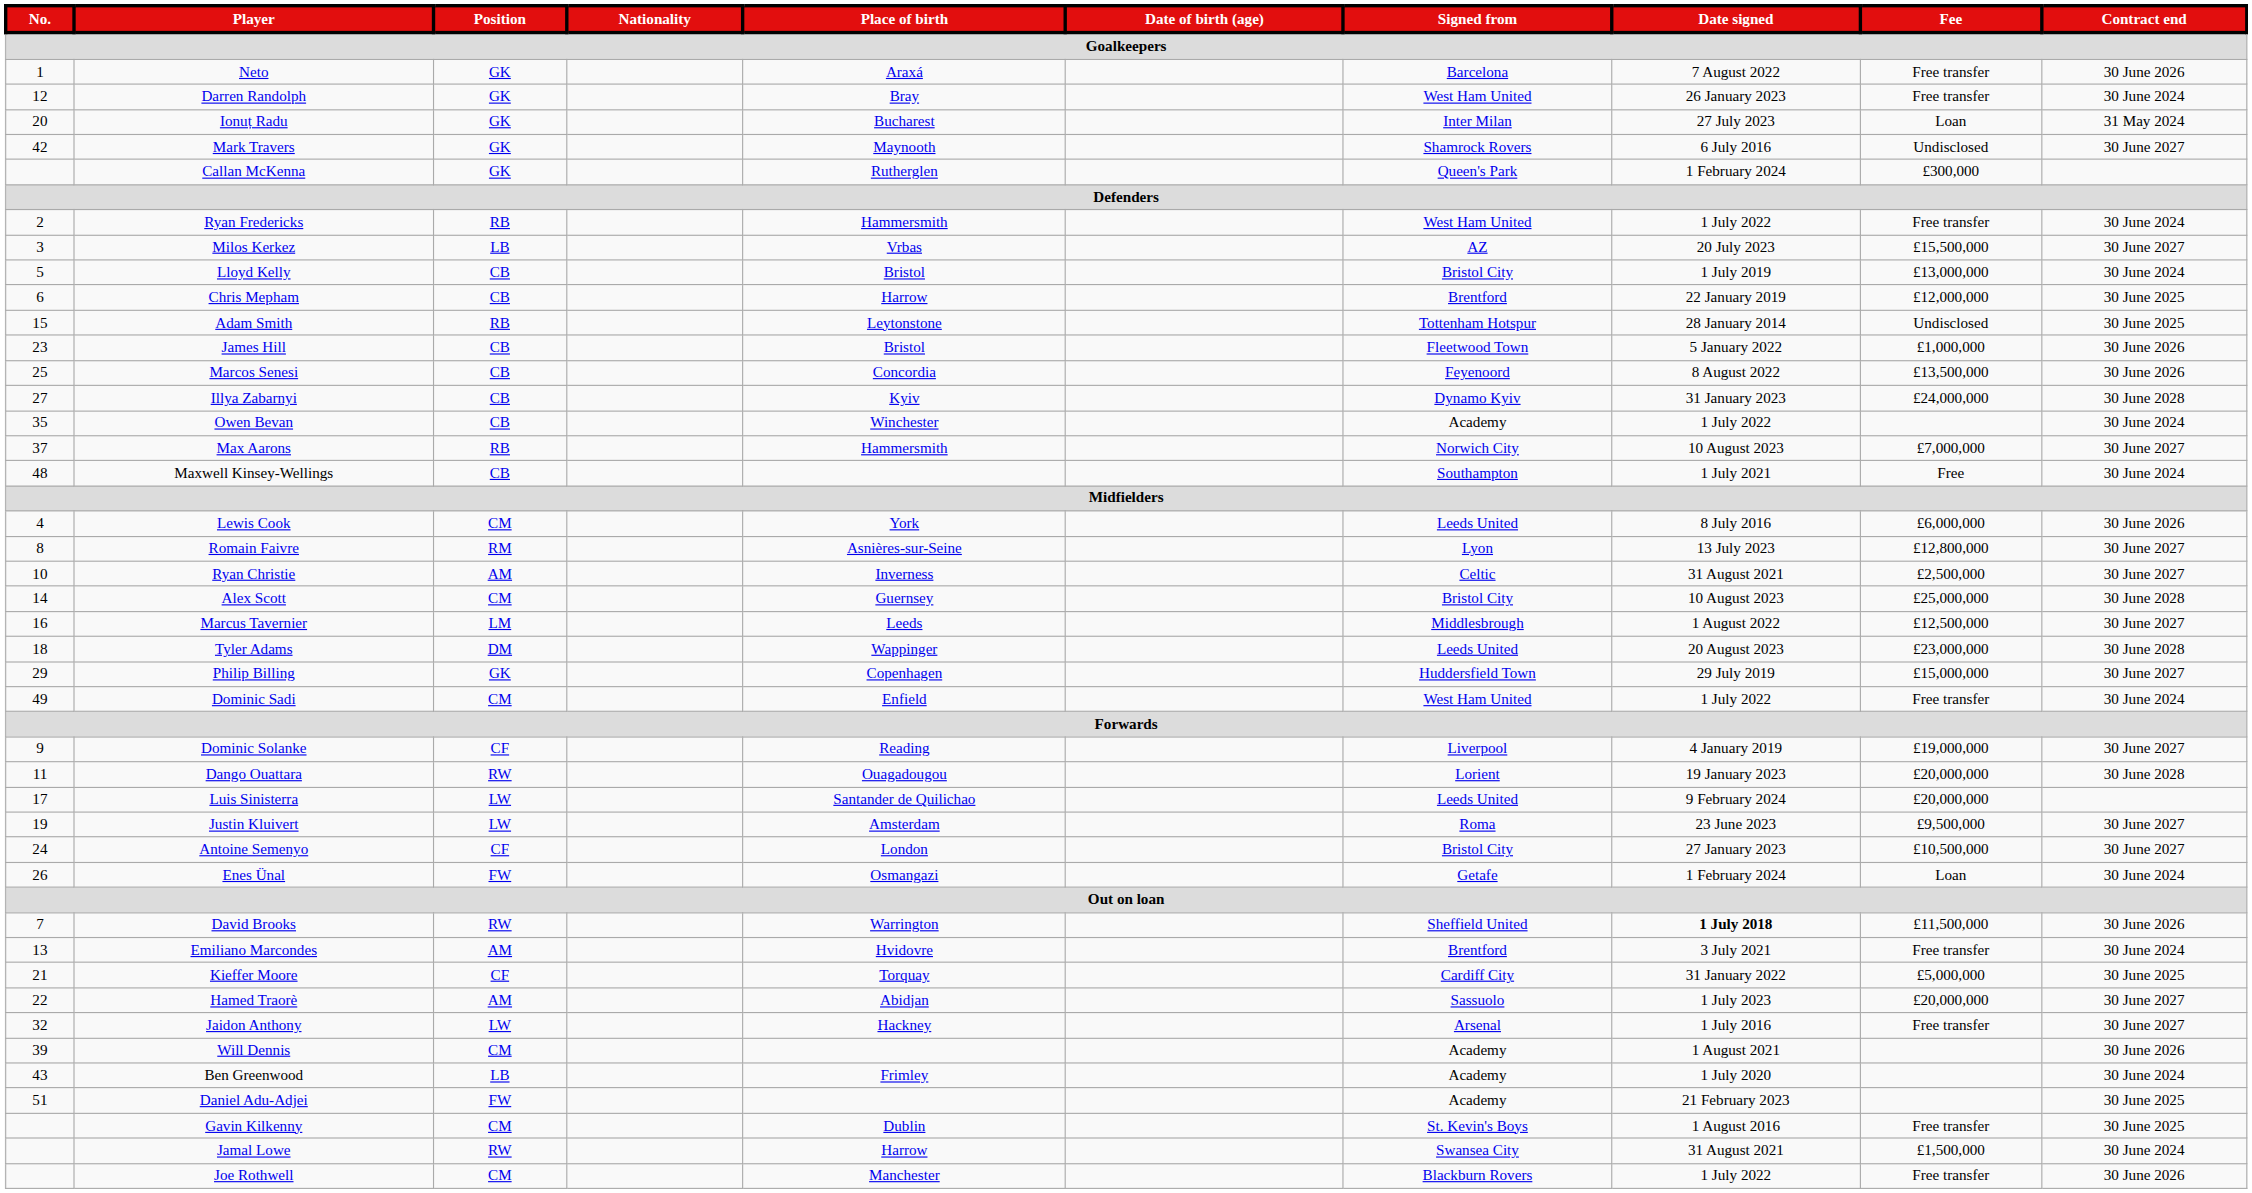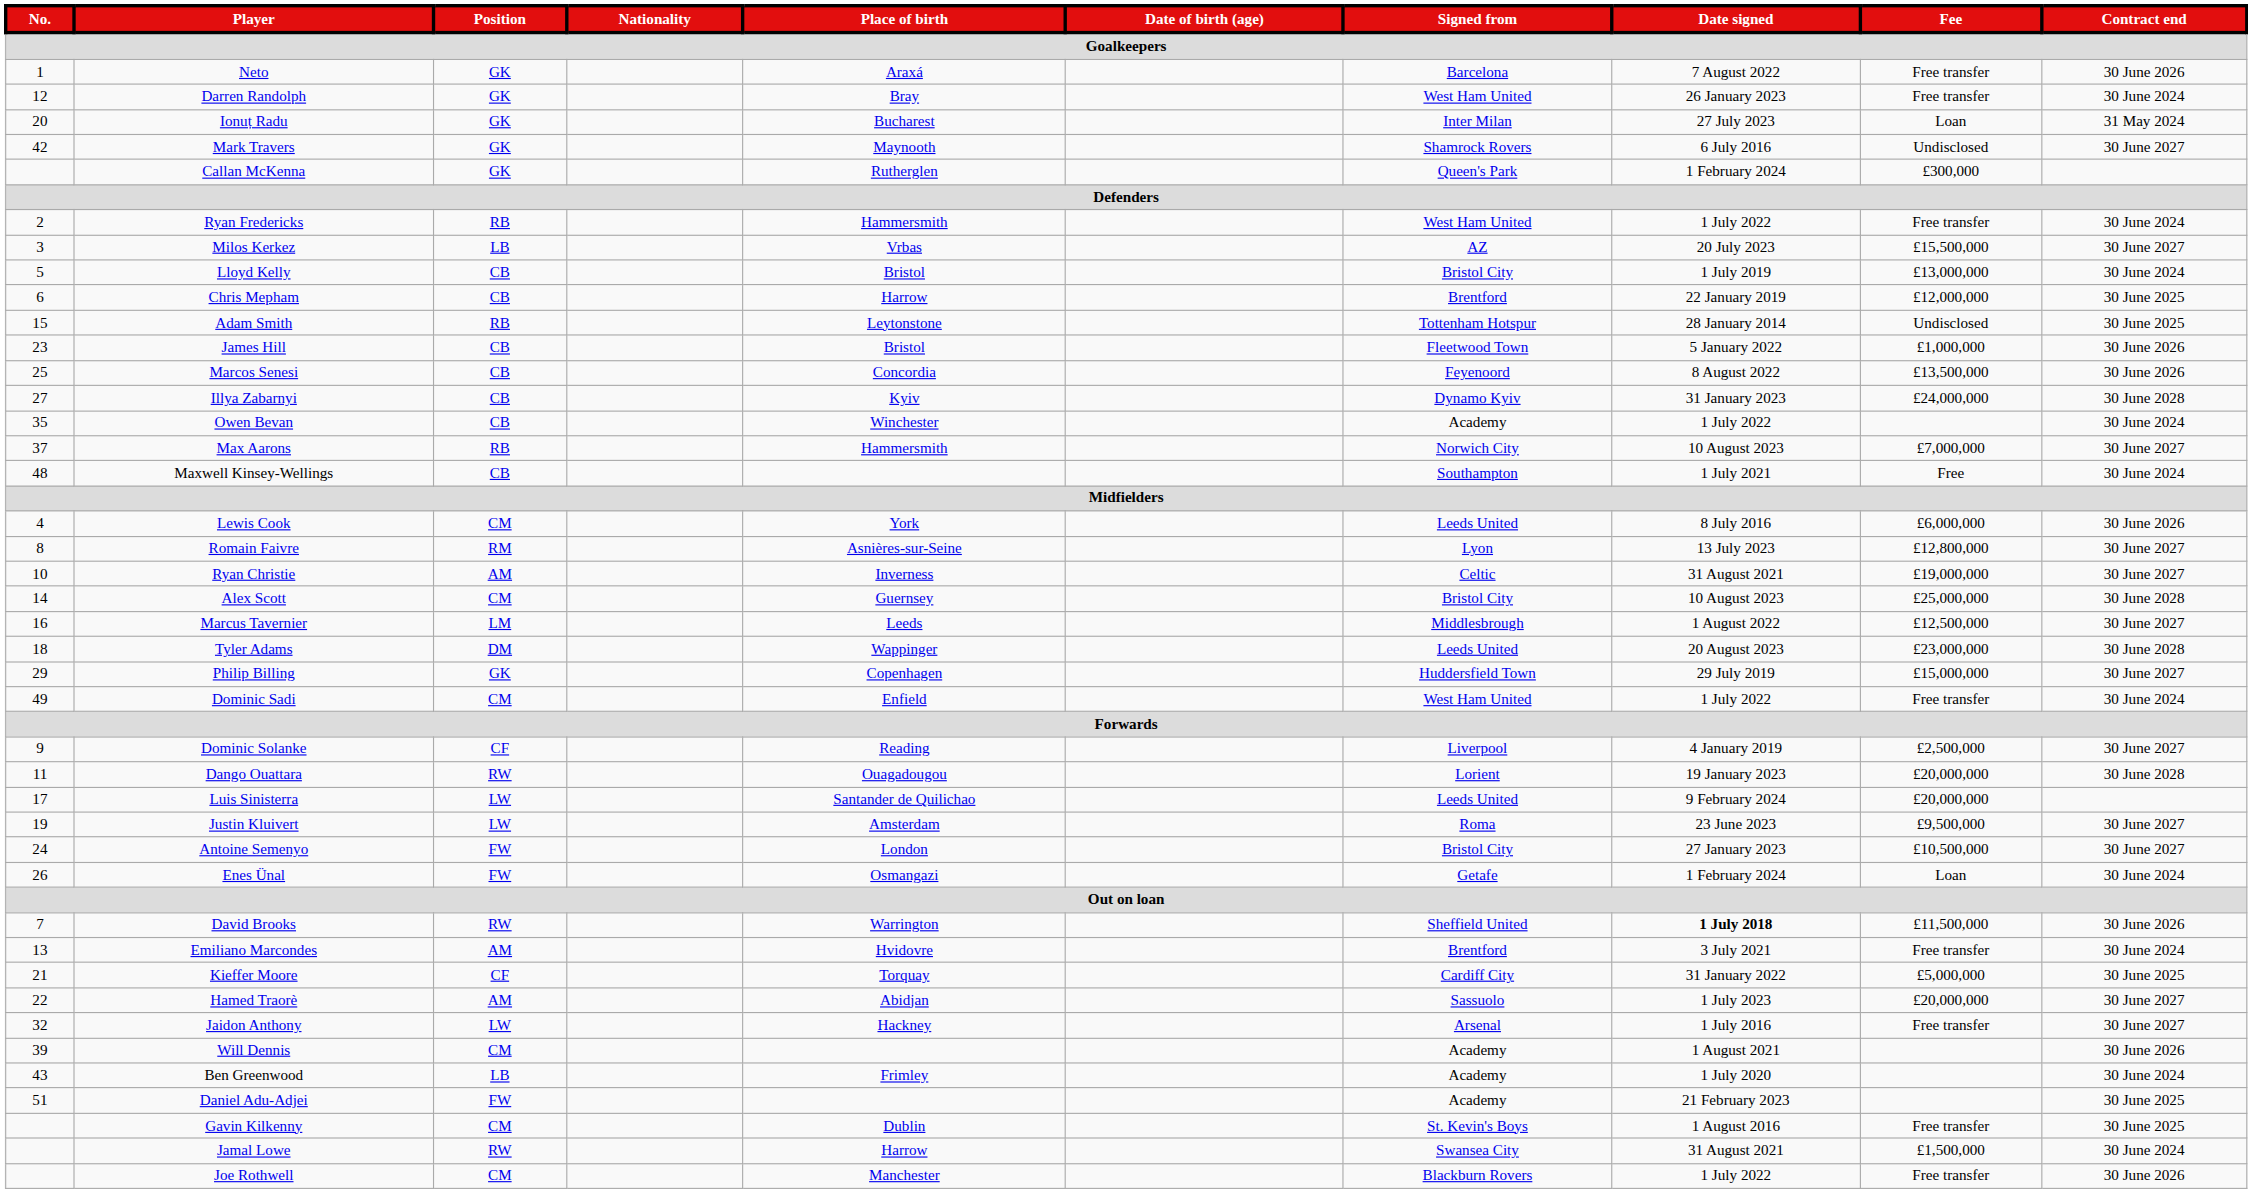(1951, 573) £2,500,000 -> (1951, 573) £19,000,000
(1951, 748) £19,000,000 -> (1951, 748) £2,500,000
(500, 849) CF -> (500, 849) FW
